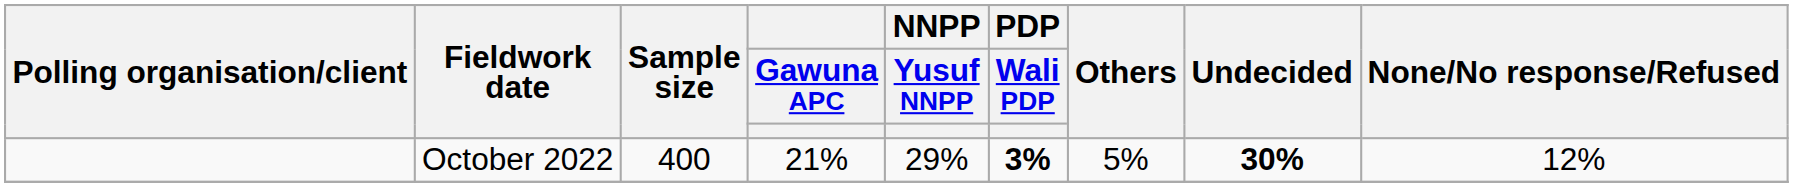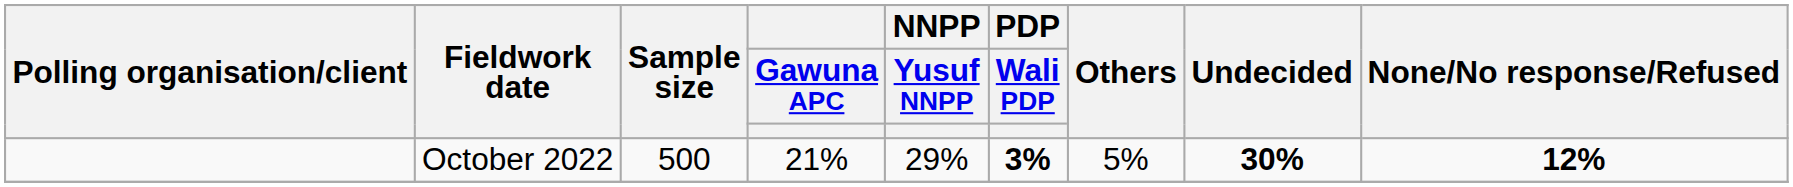(684, 160) 400 -> (684, 160) 500
(1574, 160) normal -> (1574, 160) bold
